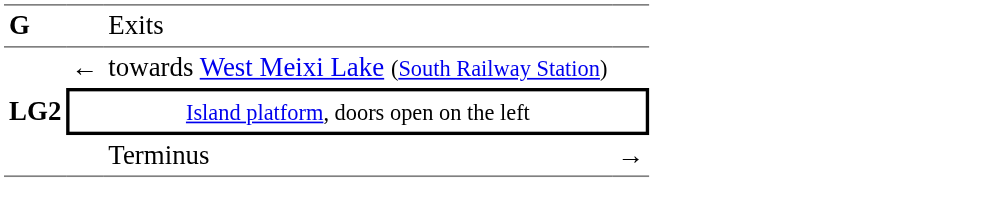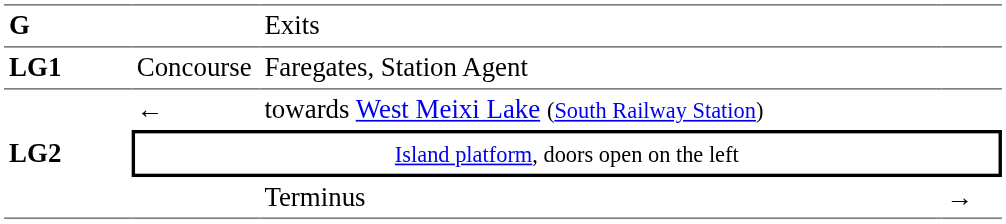+ row: (194, 67)
